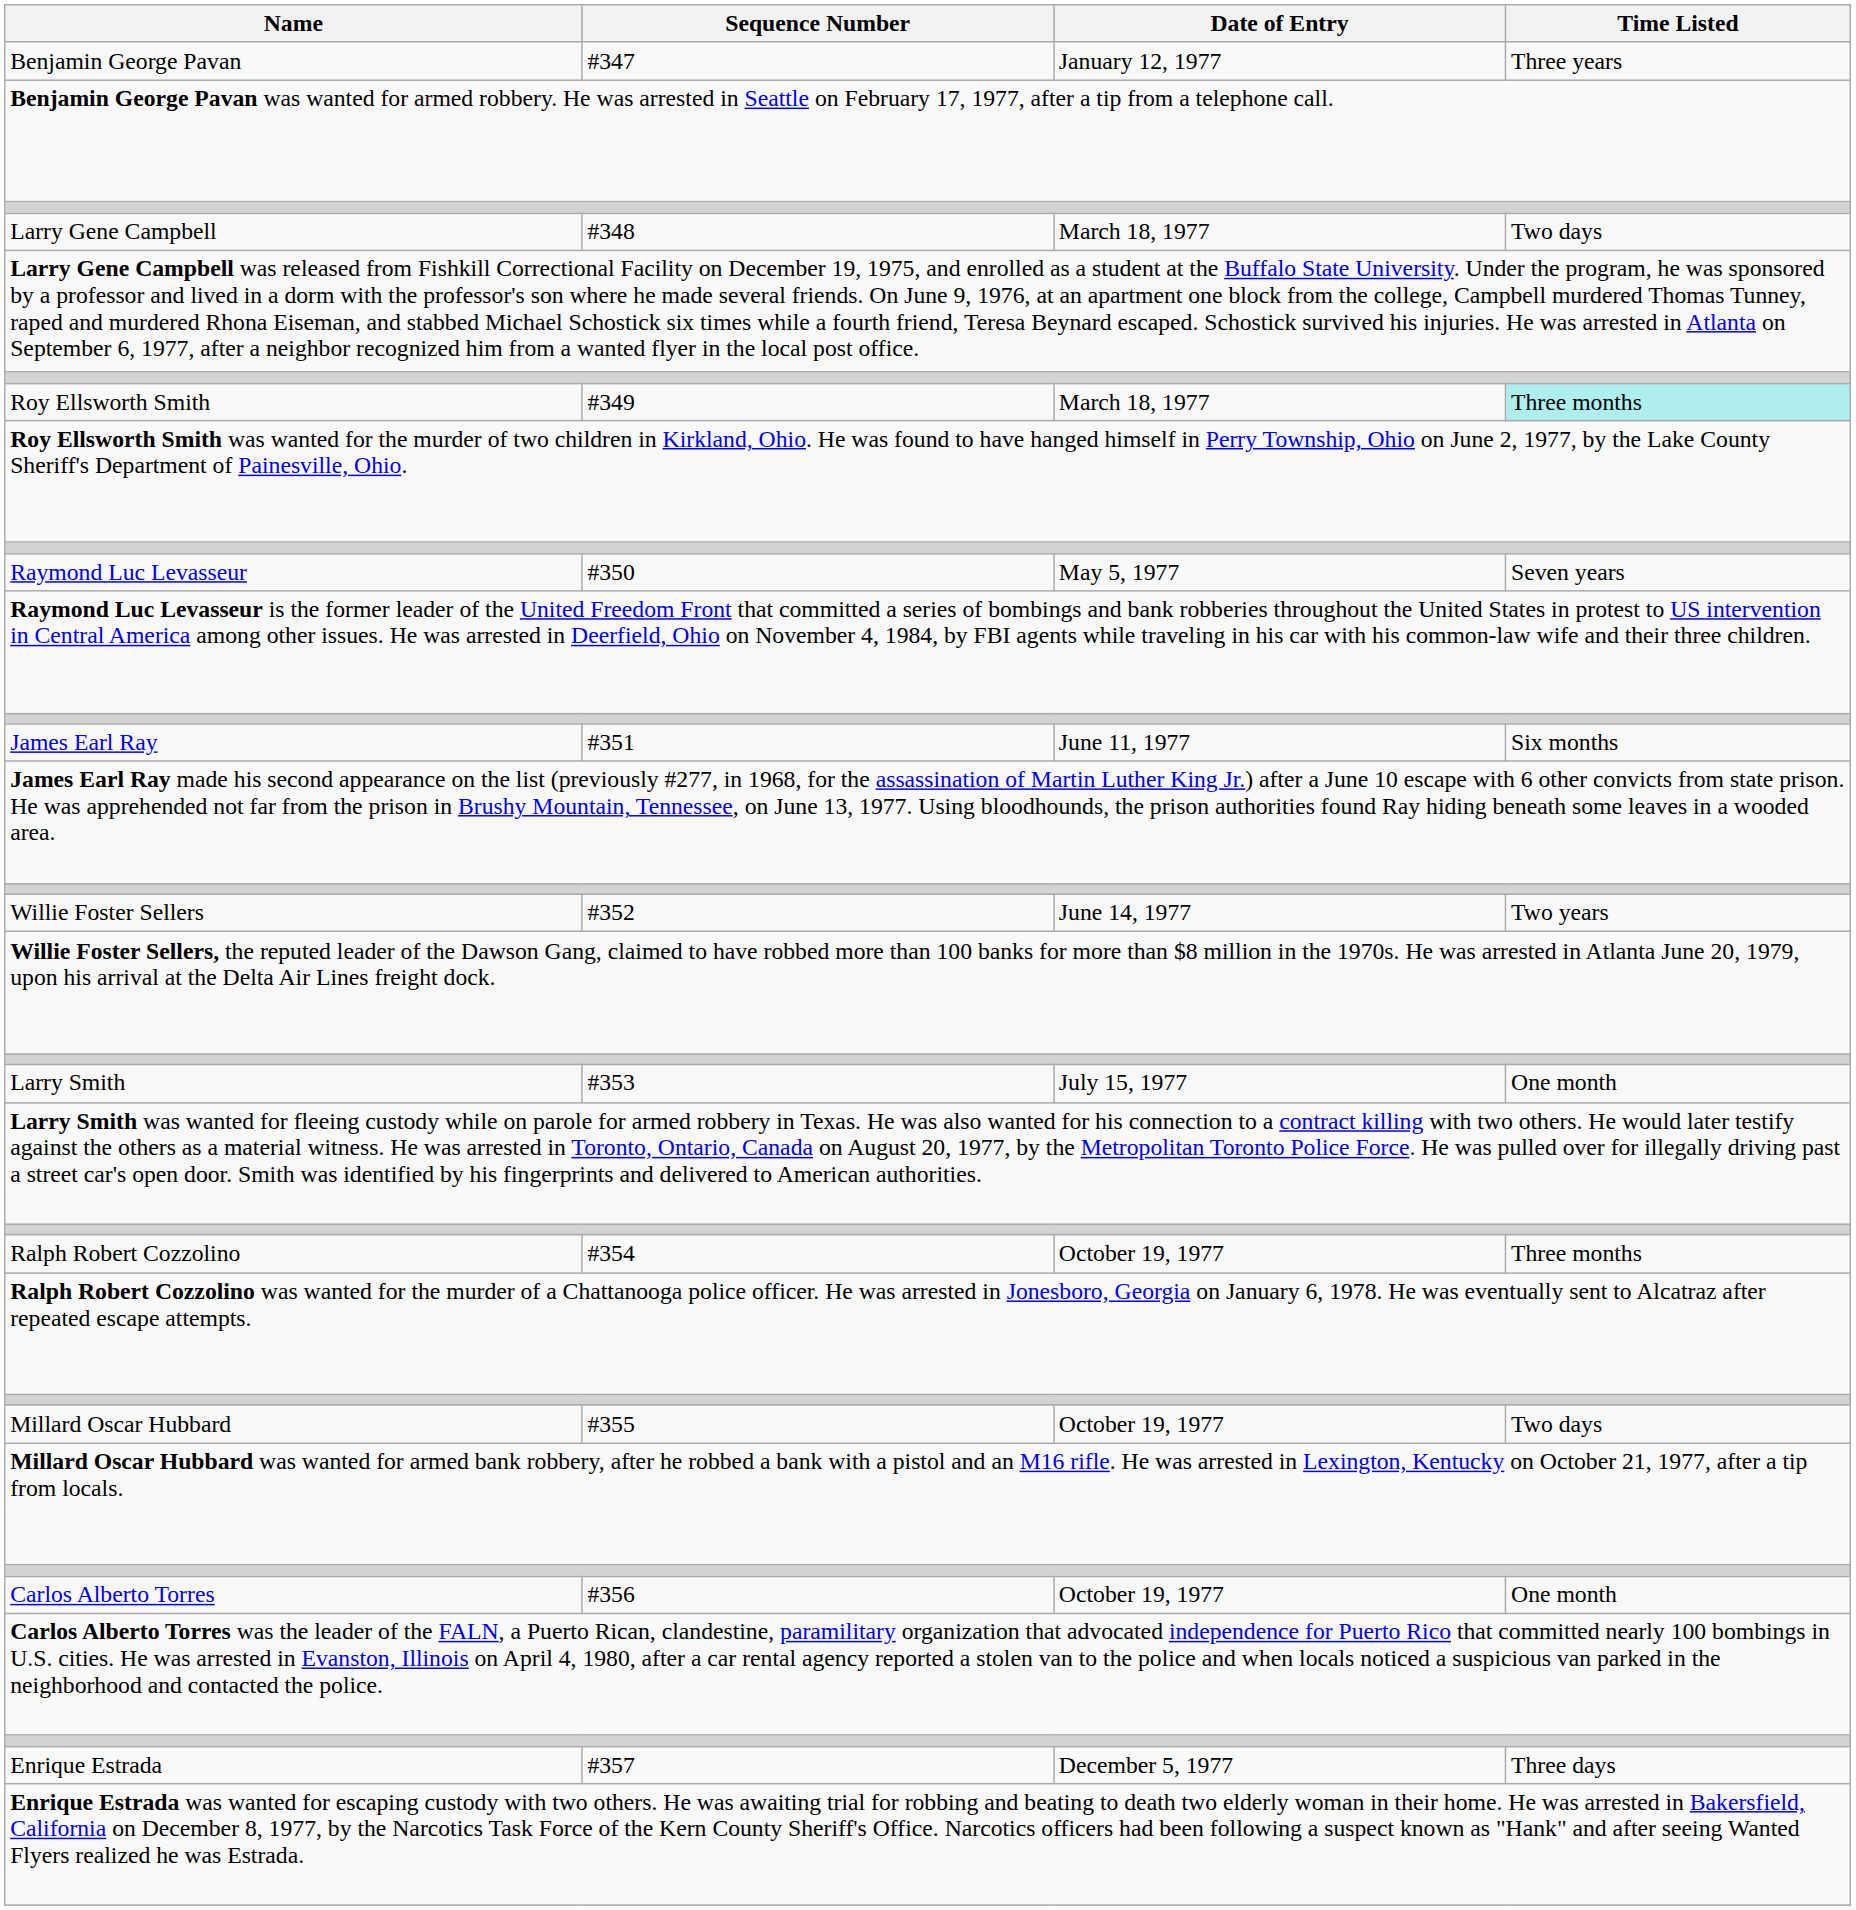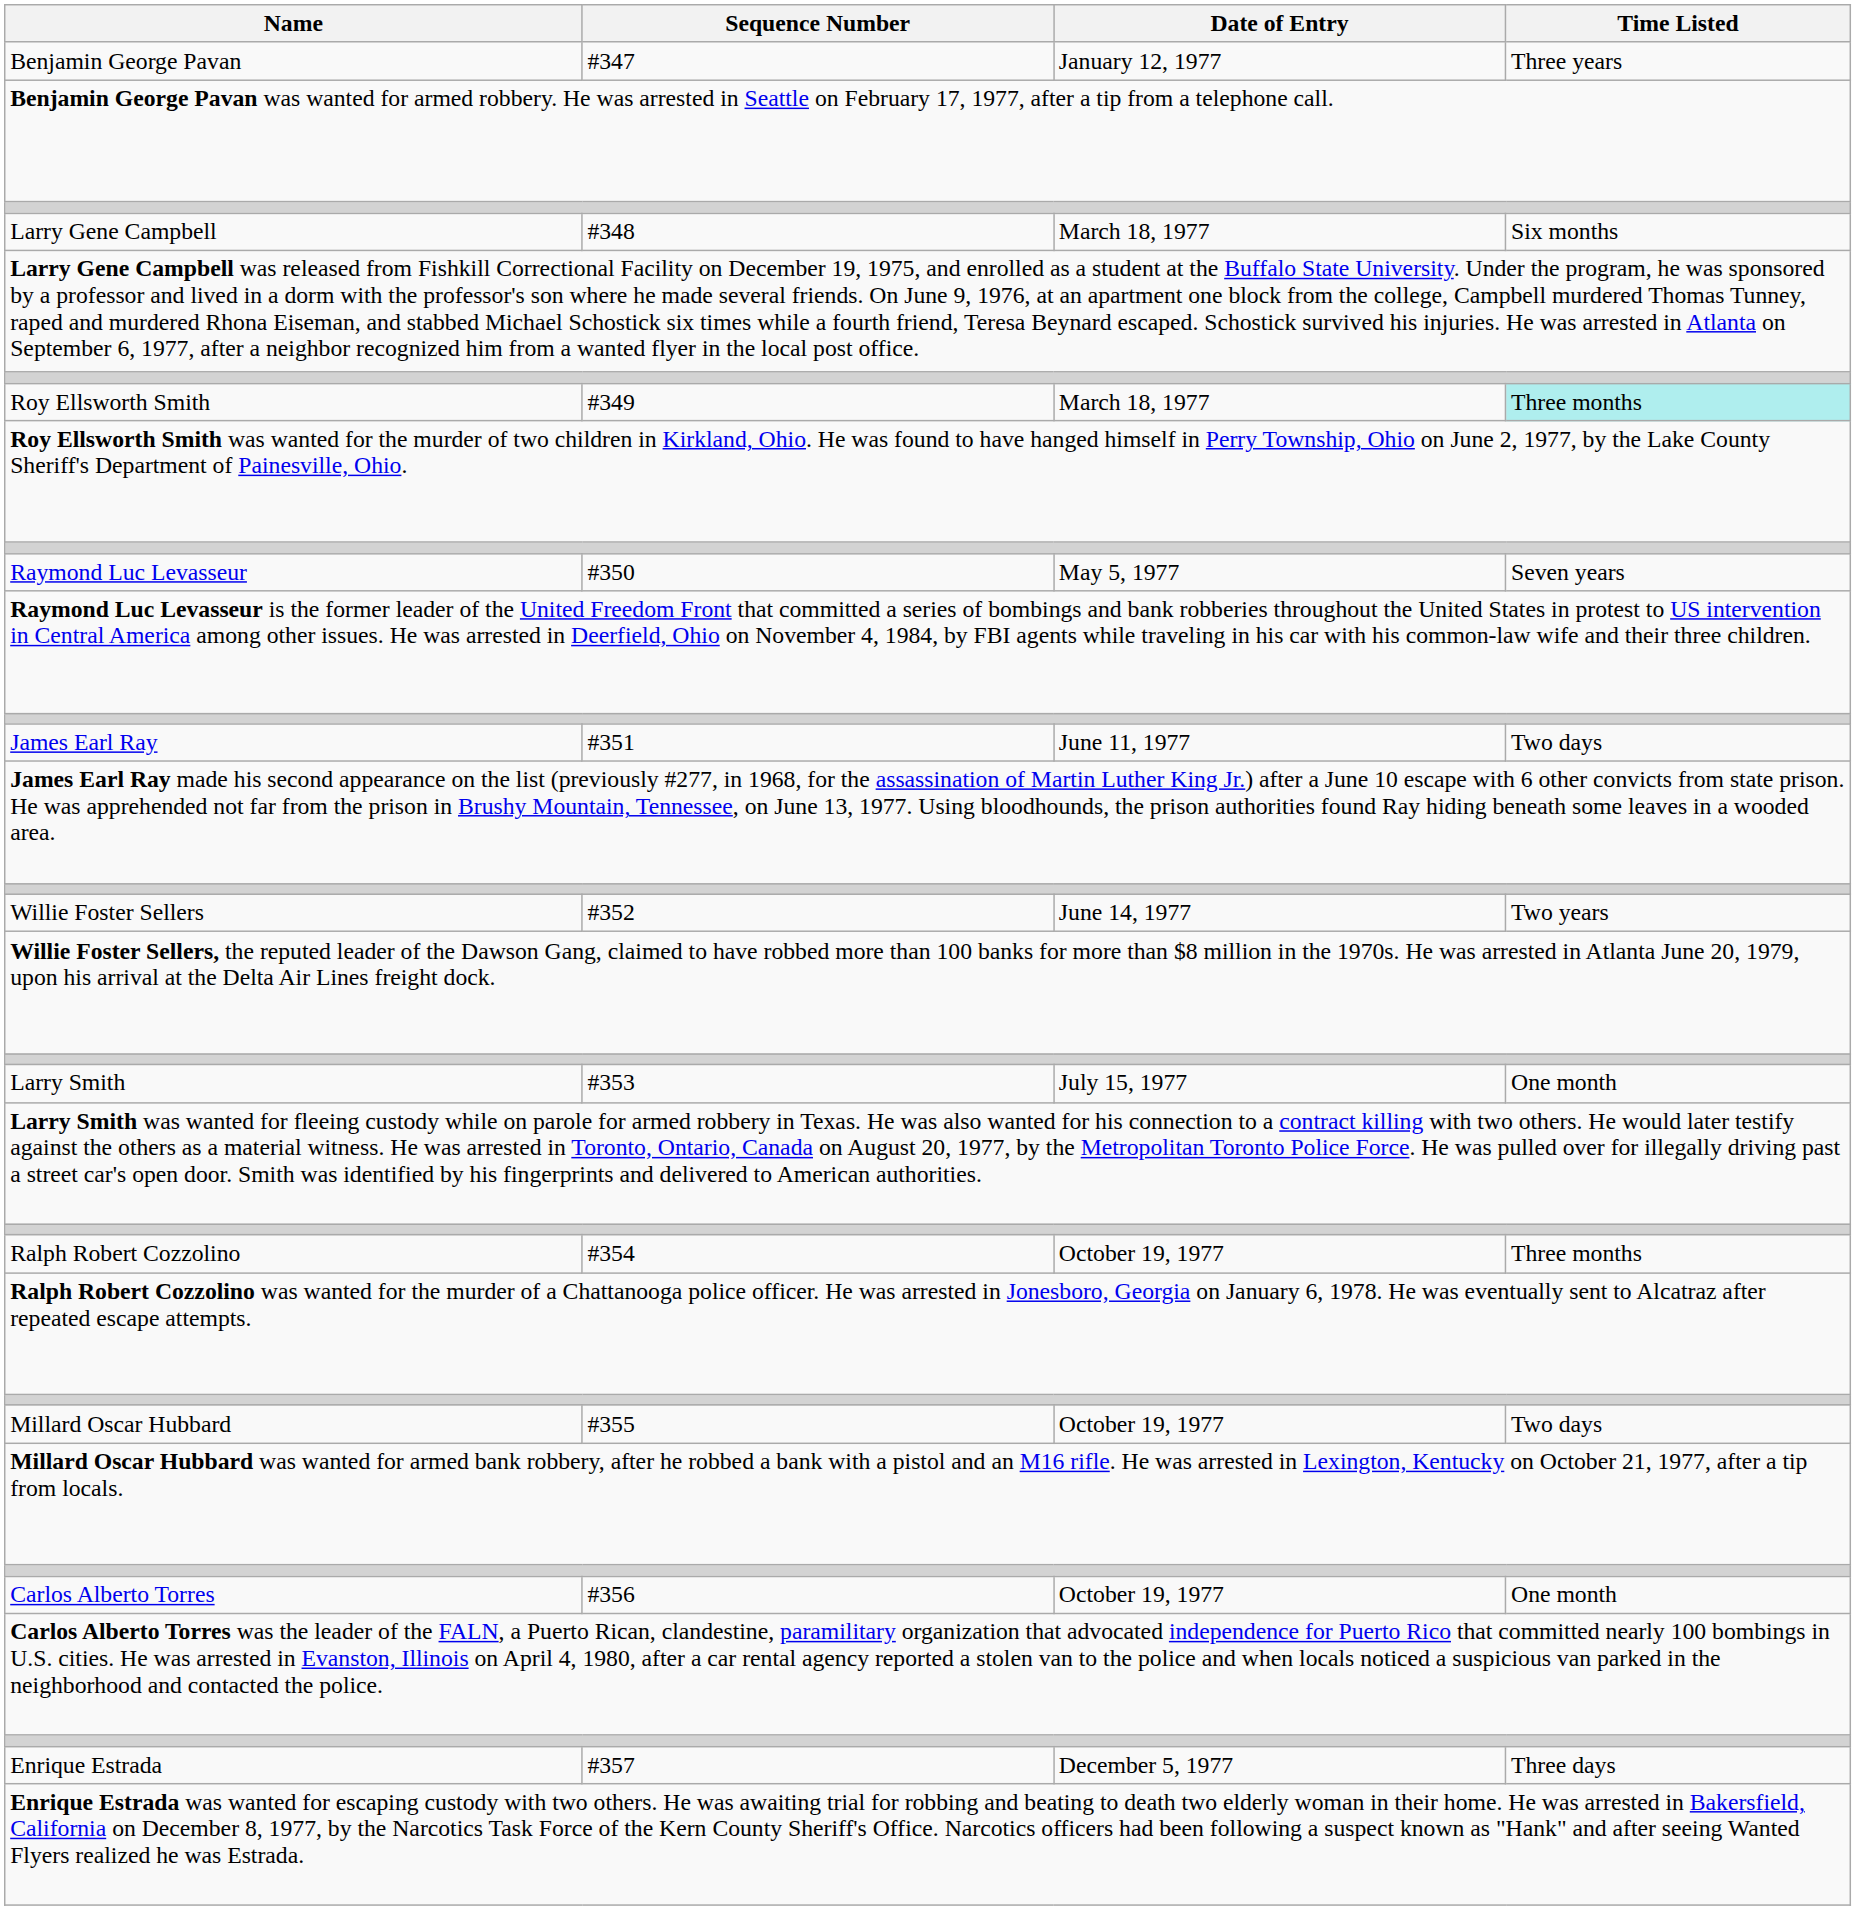(1557, 231) Two days -> (1565, 231) Six months
(1565, 742) Six months -> (1557, 742) Two days
